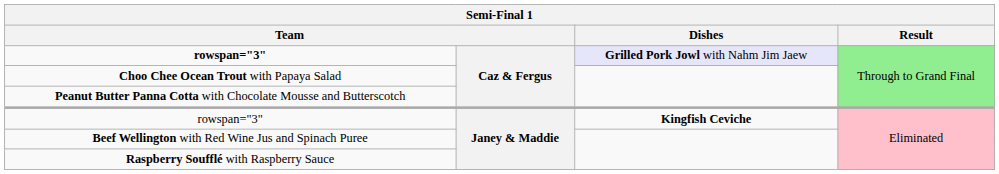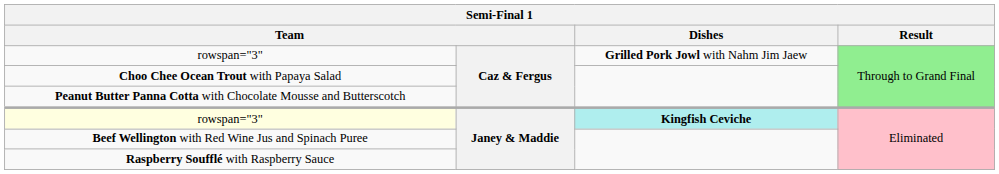(230, 55) bold -> (230, 55) normal
(706, 55) lavender background -> (706, 55) no background
(230, 118) no background -> (230, 118) lightyellow background
(706, 118) no background -> (706, 118) paleturquoise background
